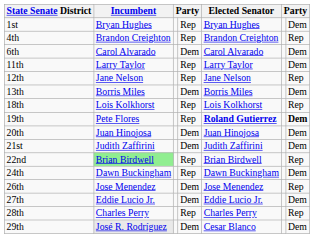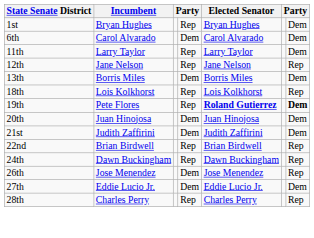- row: (13, 38)
(125, 159) lightgreen background -> (125, 146) no background
(297, 173) Dem -> (296, 159) Rep
- row: (15, 227)
